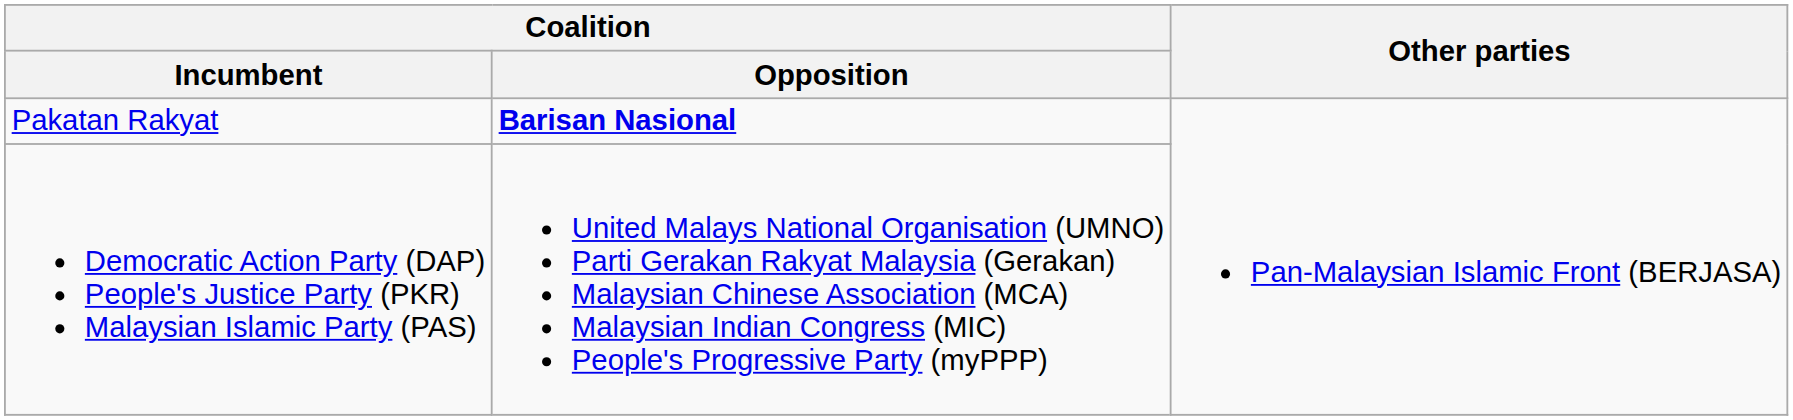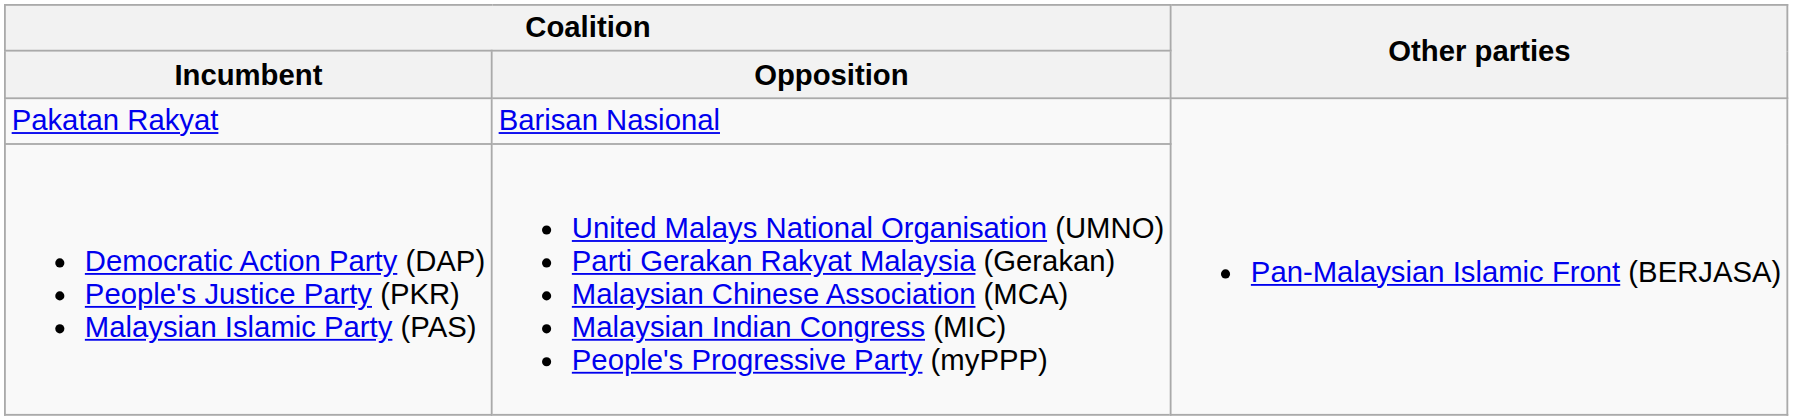(617, 120) bold -> (609, 120) normal
